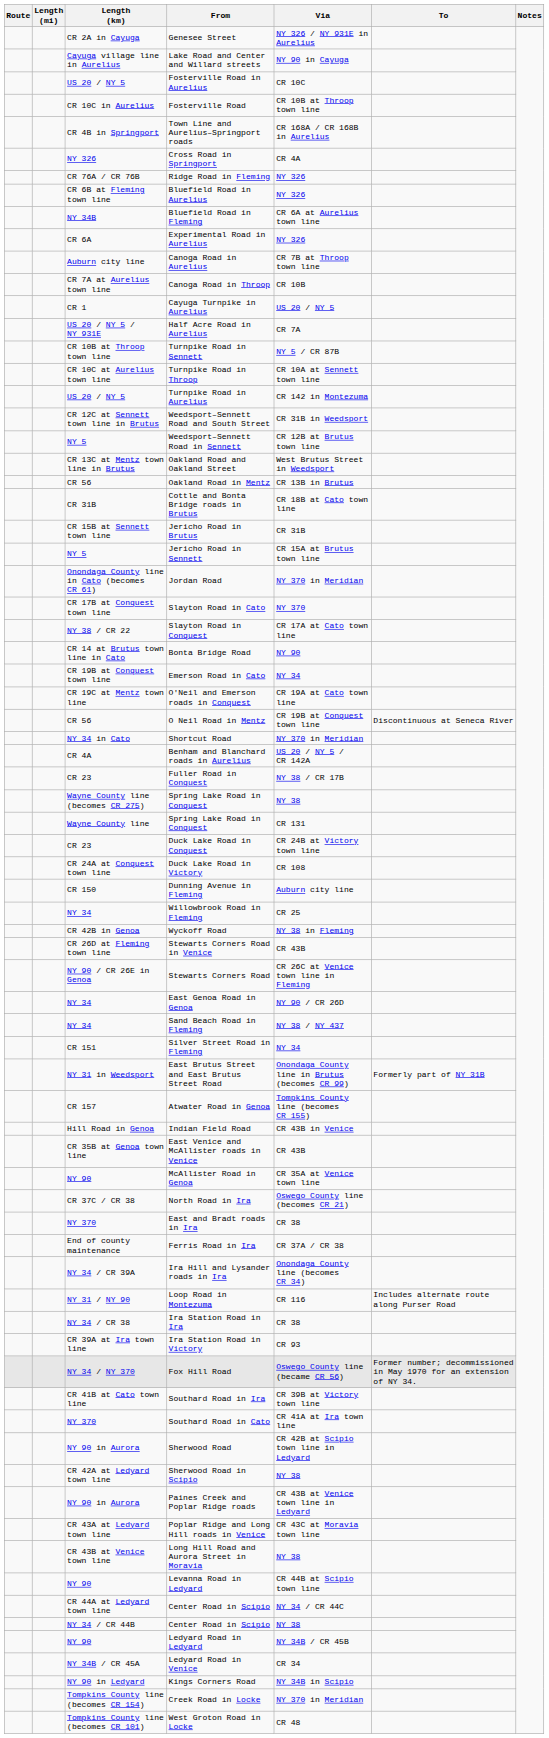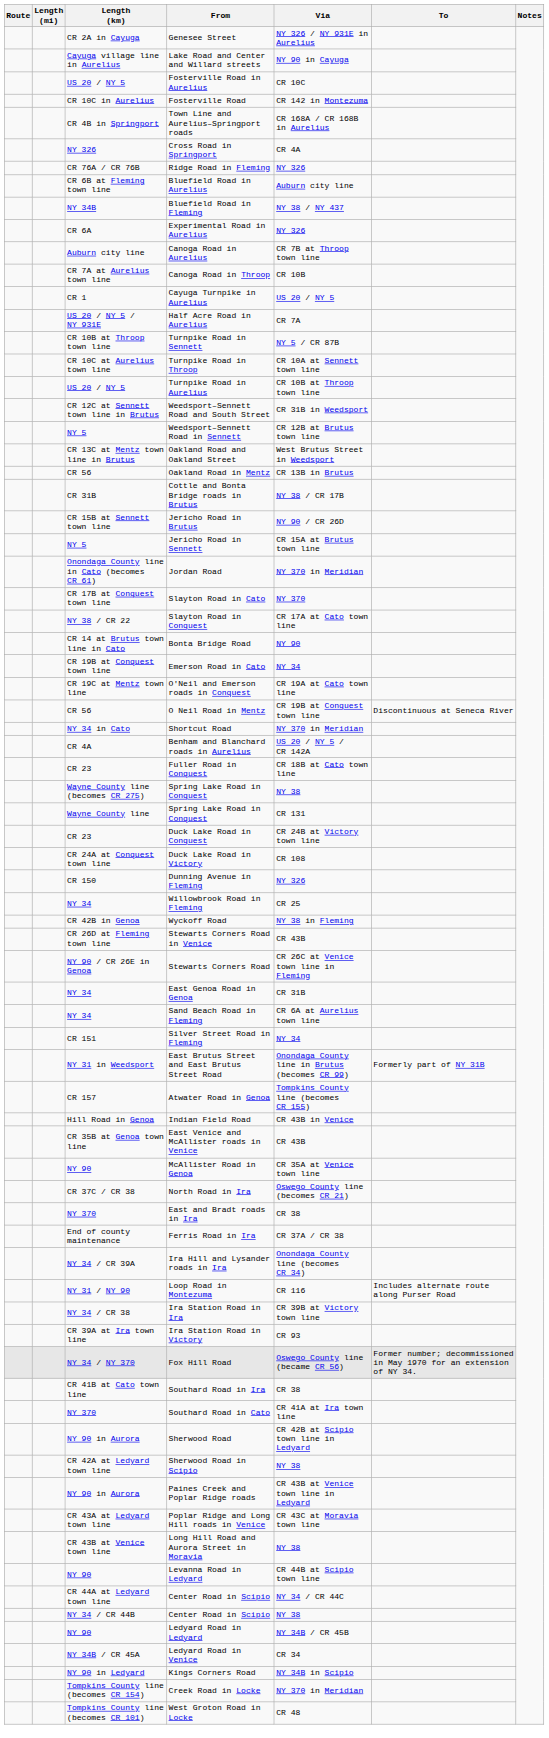(315, 105) CR 10B at Throop town line -> (322, 101) CR 142 in Montezuma
(291, 195) NY 326 -> (315, 186) Auburn city line
(317, 217) CR 6A at Aurelius town line -> (310, 208) NY 38 / NY 437
(322, 397) CR 142 in Montezuma -> (315, 388) CR 10B at Throop town line
(322, 504) CR 18B at Cato town line -> (310, 495) NY 38 / CR 17B
(291, 532) CR 31B -> (310, 522) NY 90 / CR 26D
(310, 778) NY 38 / CR 17B -> (322, 769) CR 18B at Cato town line
(315, 891) Auburn city line -> (291, 881) NY 326
(310, 1003) NY 90 / CR 26D -> (291, 993) CR 31B
(310, 1025) NY 38 / NY 437 -> (317, 1016) CR 6A at Aurelius town line
(288, 1322) CR 38 -> (317, 1313) CR 39B at Victory town line
(317, 1399) CR 39B at Victory town line -> (288, 1390) CR 38
